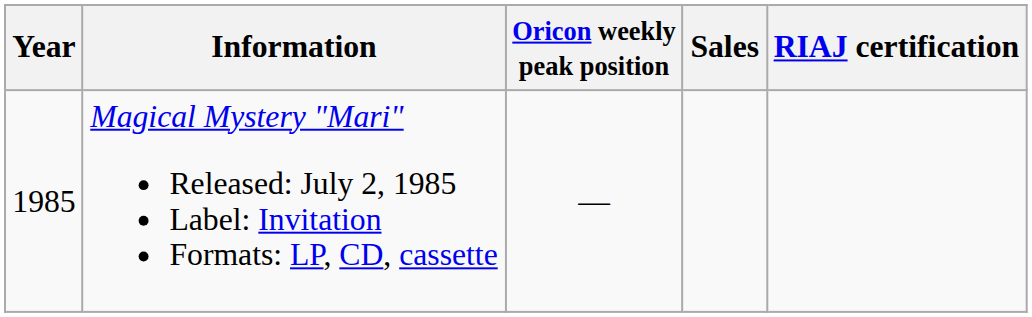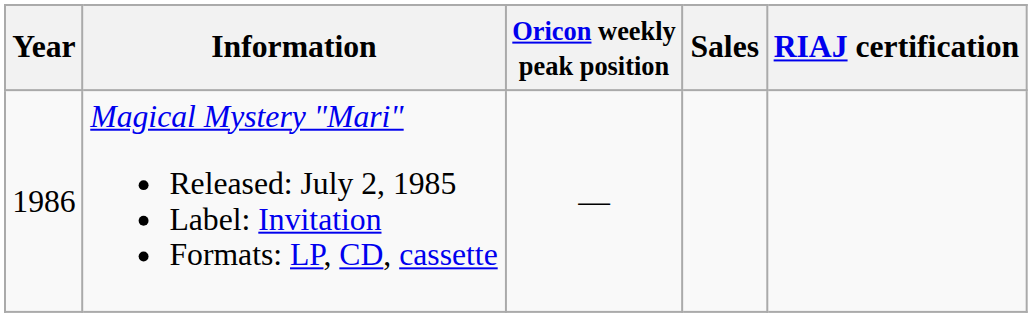(44, 200) 1985 -> (44, 200) 1986
